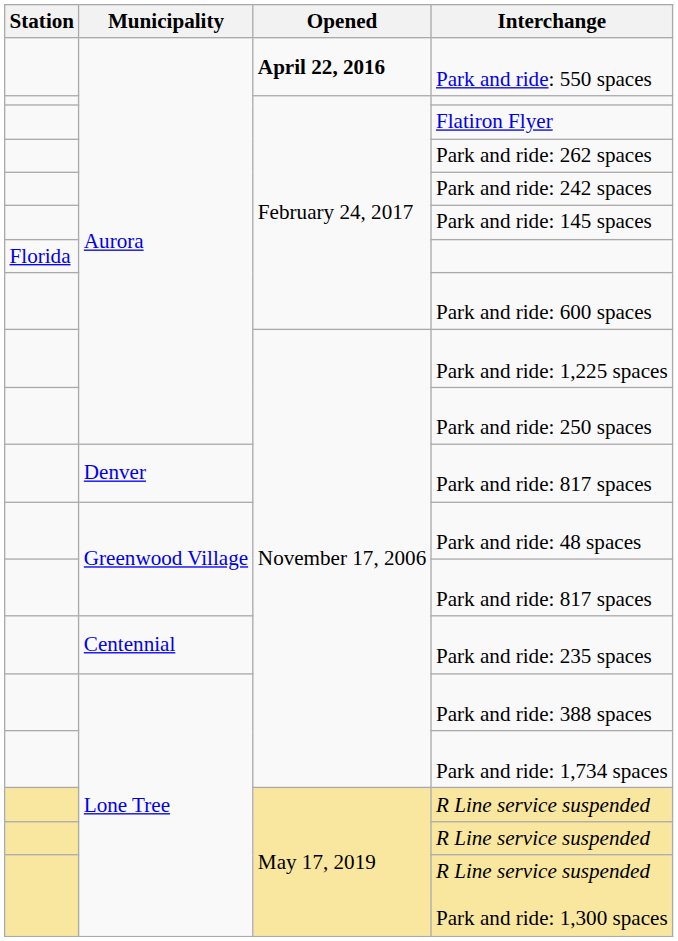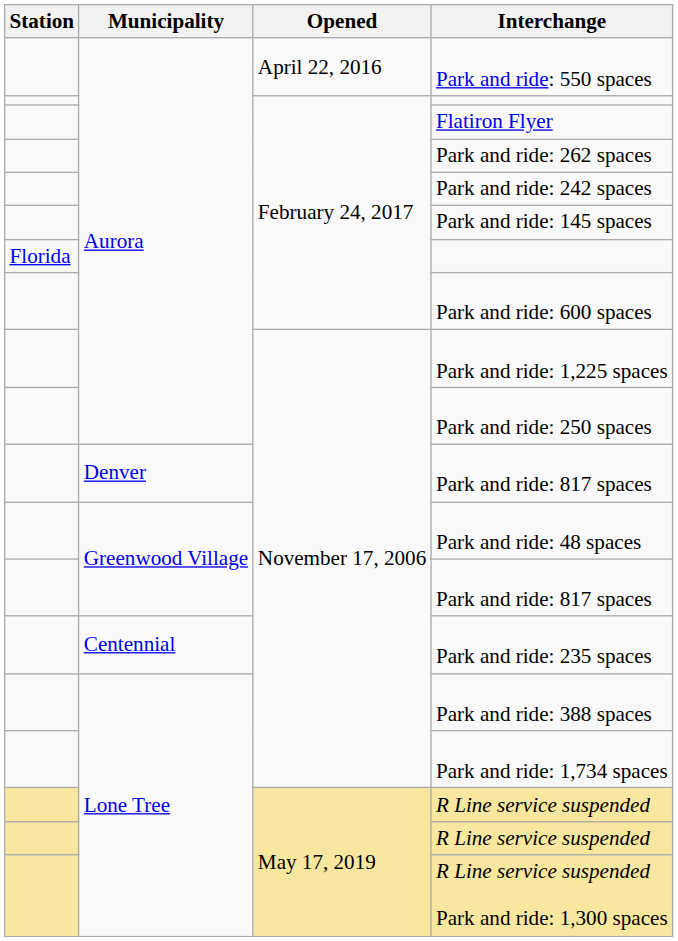(322, 66) bold -> (320, 66) normal
